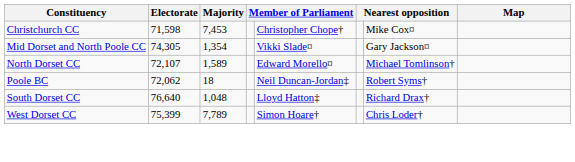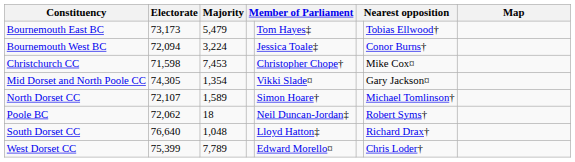+ row: (55, 30)
+ row: (57, 47)
(295, 64) Edward Morello¤ -> (288, 98) Simon Hoare†
(288, 115) Simon Hoare† -> (295, 149) Edward Morello¤
